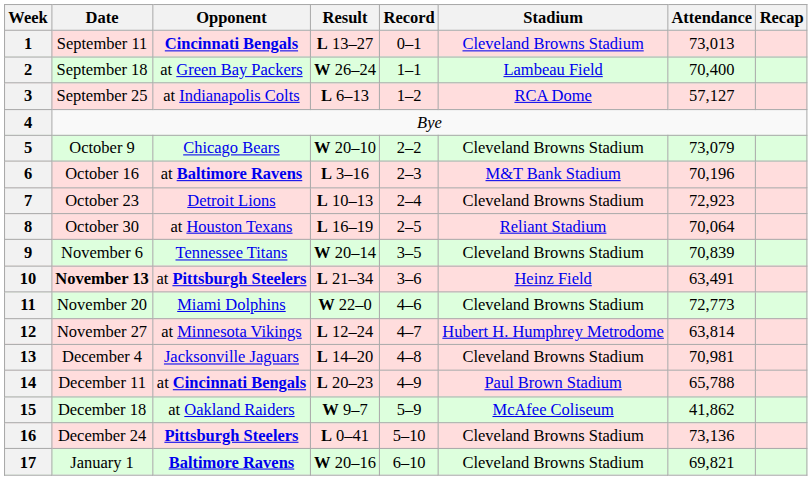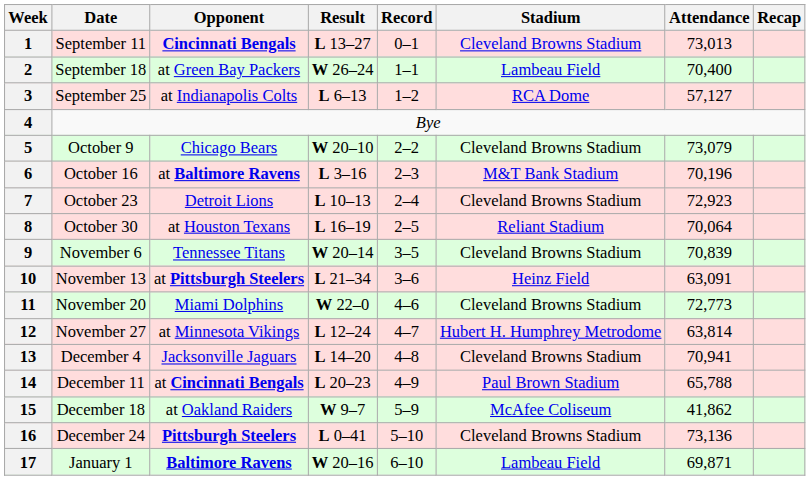(102, 278) bold -> (101, 278) normal
(712, 278) 63,491 -> (709, 278) 63,091
(712, 357) 70,981 -> (709, 357) 70,941
(553, 461) Cleveland Browns Stadium -> (551, 461) Lambeau Field
(712, 461) 69,821 -> (709, 461) 69,871
